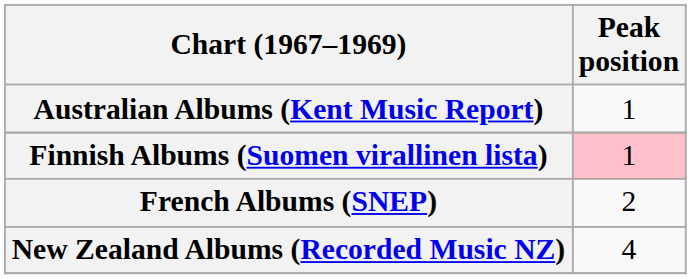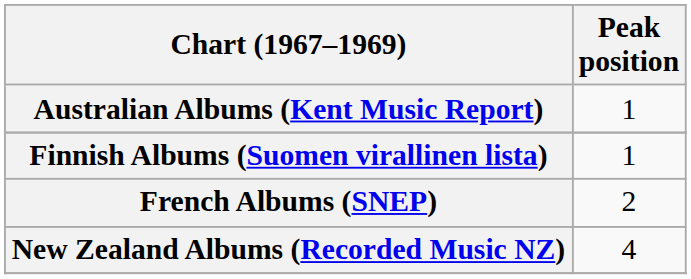(629, 155) pink background -> (629, 155) no background
